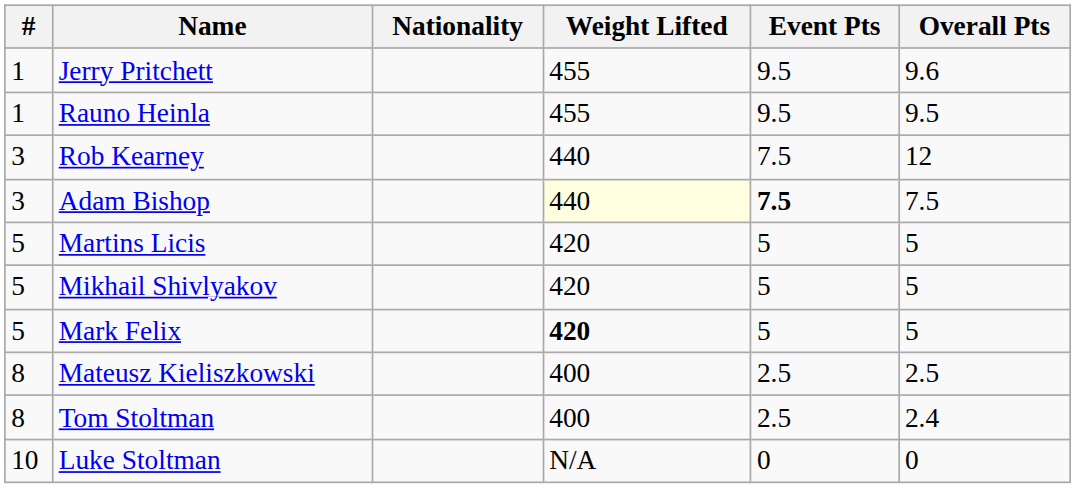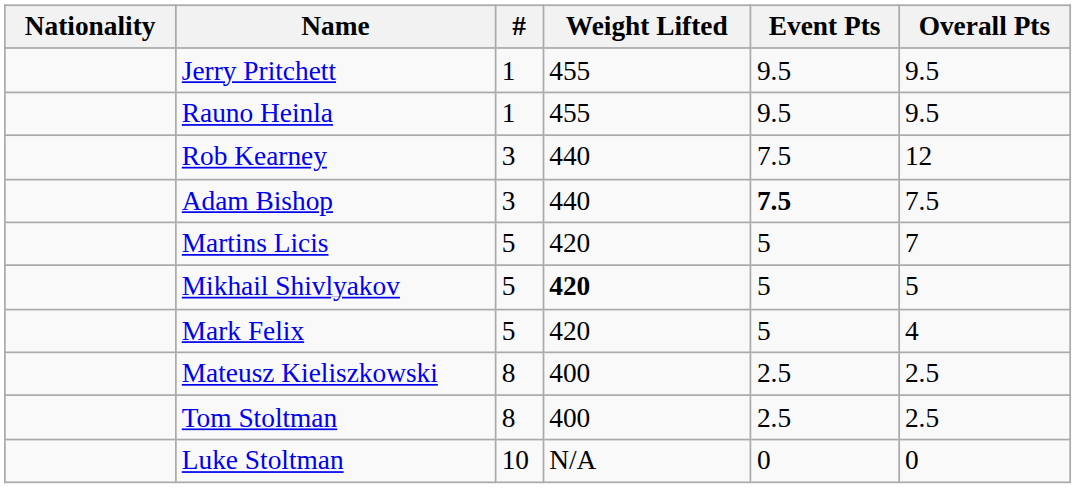columns swapped: (29, 26) <-> (458, 26)
(922, 69) 9.6 -> (922, 69) 9.5
(570, 200) lightyellow background -> (570, 200) no background
(912, 243) 5 -> (912, 243) 7
(570, 286) normal -> (570, 286) bold
(570, 330) bold -> (570, 330) normal
(912, 330) 5 -> (912, 330) 4
(922, 417) 2.4 -> (922, 417) 2.5
